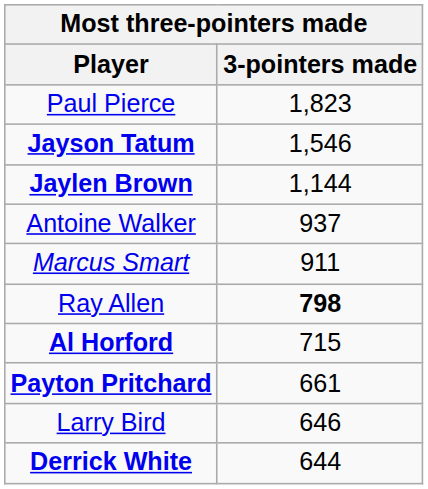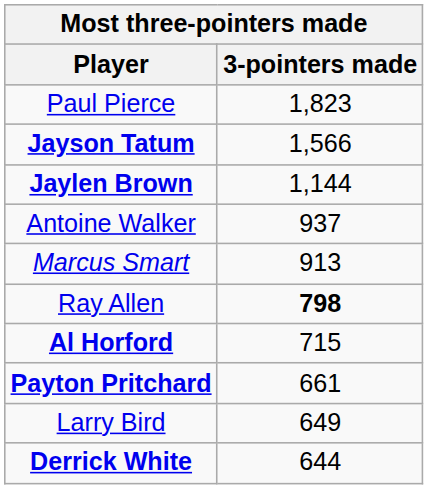(320, 143) 1,546 -> (320, 143) 1,566
(320, 263) 911 -> (320, 263) 913
(320, 422) 646 -> (320, 422) 649
